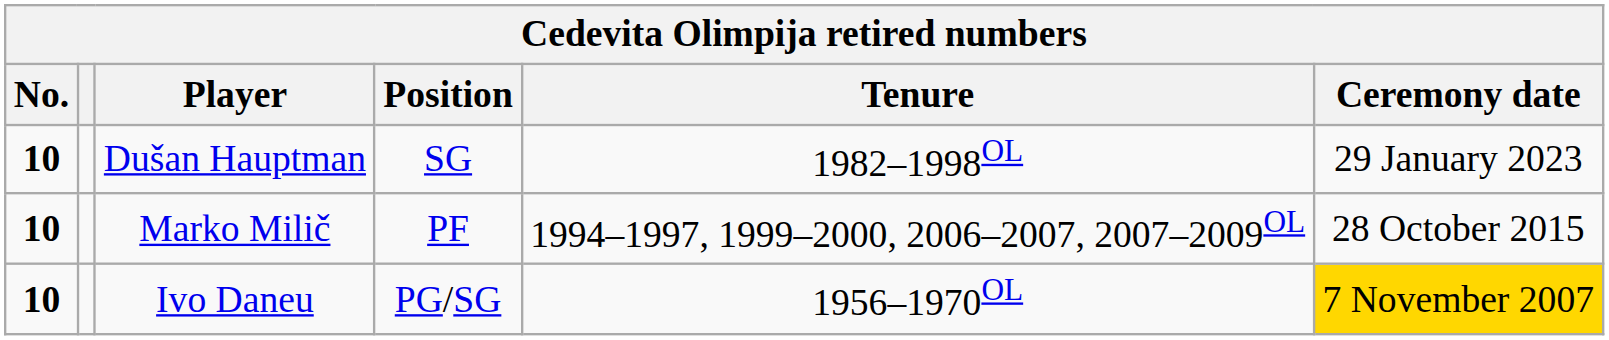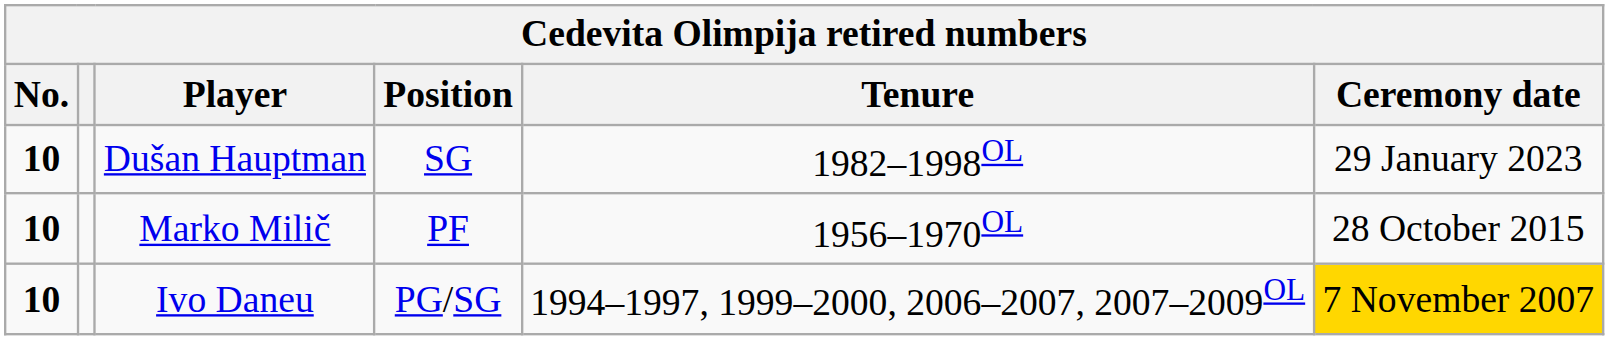(918, 228) 1994–1997, 1999–2000, 2006–2007, 2007–2009OL -> (918, 228) 1956–1970OL
(918, 298) 1956–1970OL -> (918, 298) 1994–1997, 1999–2000, 2006–2007, 2007–2009OL
